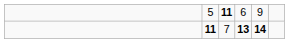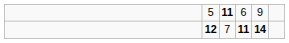(210, 30) 11 -> (211, 30) 12
(243, 30) 13 -> (244, 30) 11
